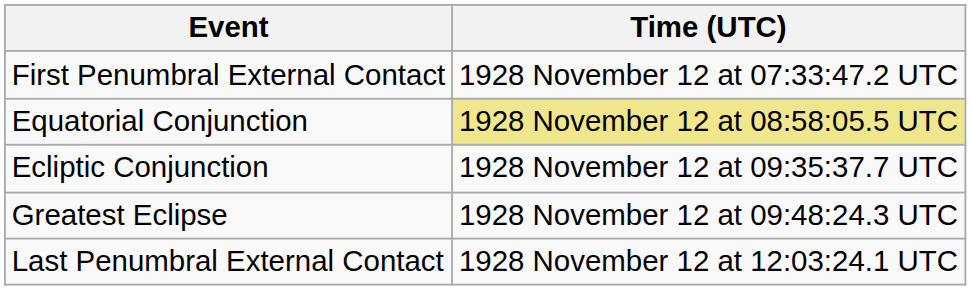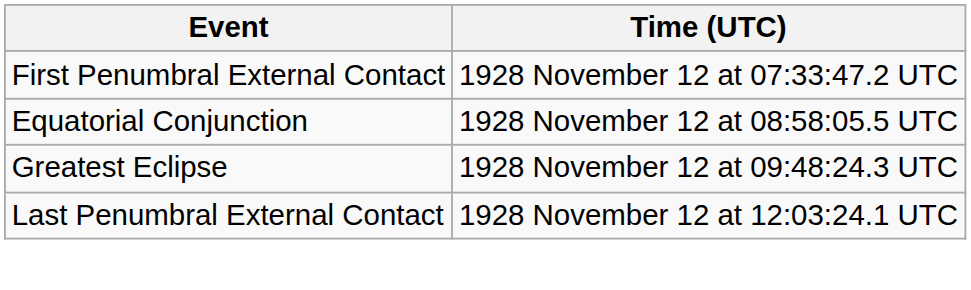(708, 121) khaki background -> (708, 121) no background
- row: (140, 167)
